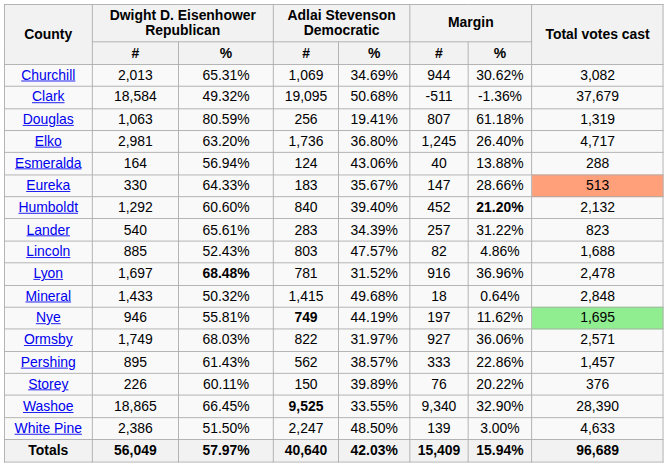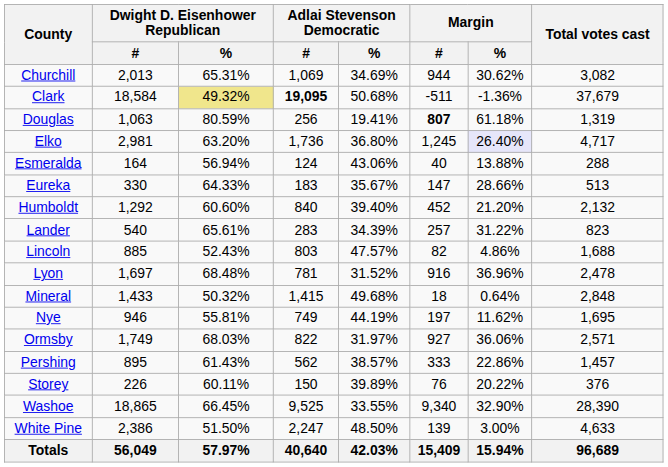(226, 97) no background -> (226, 97) khaki background
(306, 97) normal -> (306, 97) bold
(439, 119) normal -> (439, 119) bold
(500, 141) no background -> (500, 141) lavender background
(598, 185) lightsalmon background -> (598, 185) no background
(500, 207) bold -> (500, 207) normal
(226, 274) bold -> (226, 274) normal
(306, 318) bold -> (306, 318) normal
(598, 318) lightgreen background -> (598, 318) no background
(306, 406) bold -> (306, 406) normal
